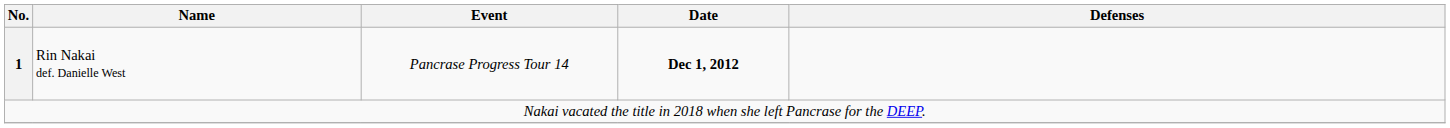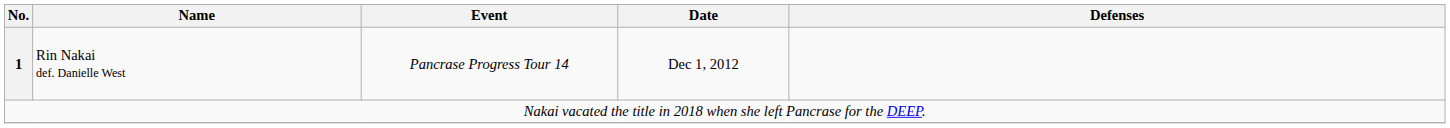(703, 63) bold -> (703, 63) normal
